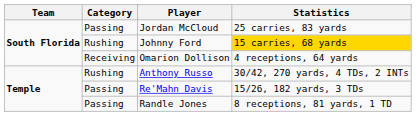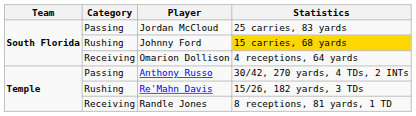(104, 73) Rushing -> (104, 73) Passing
(104, 89) Passing -> (104, 89) Rushing
(104, 104) Passing -> (110, 104) Receiving
